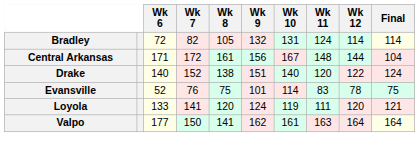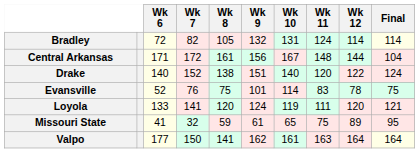+ row: (70, 123)
